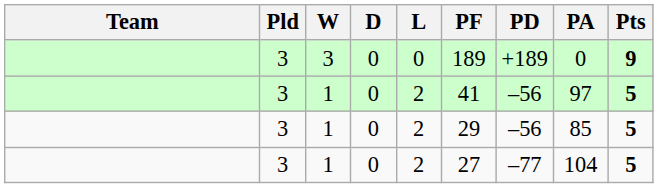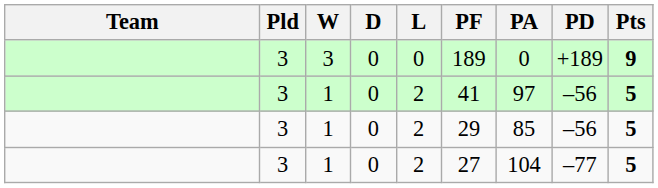columns swapped: (581, 22) <-> (525, 22)
